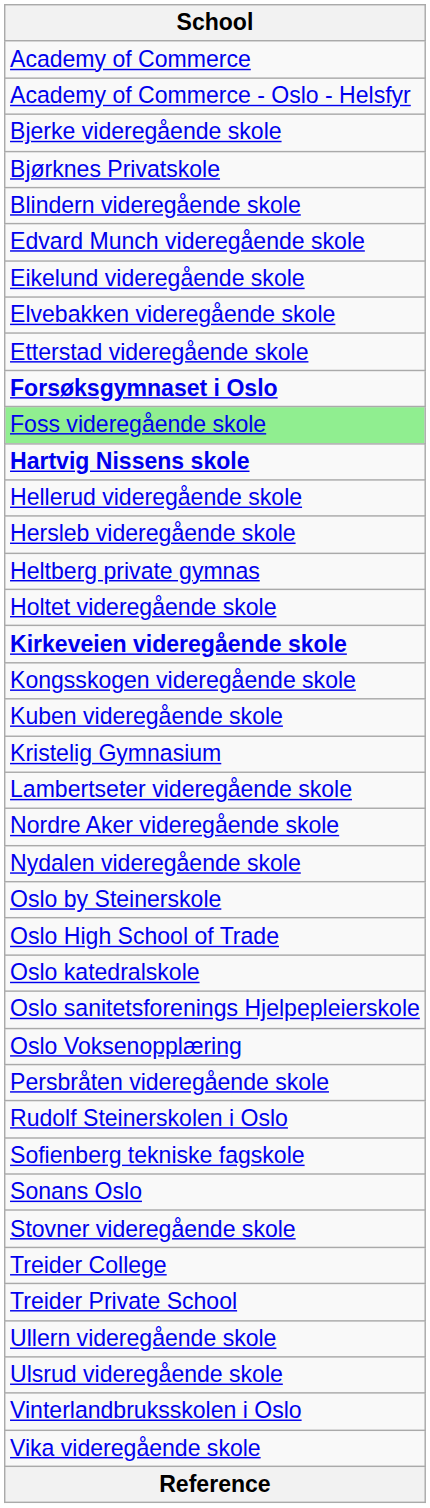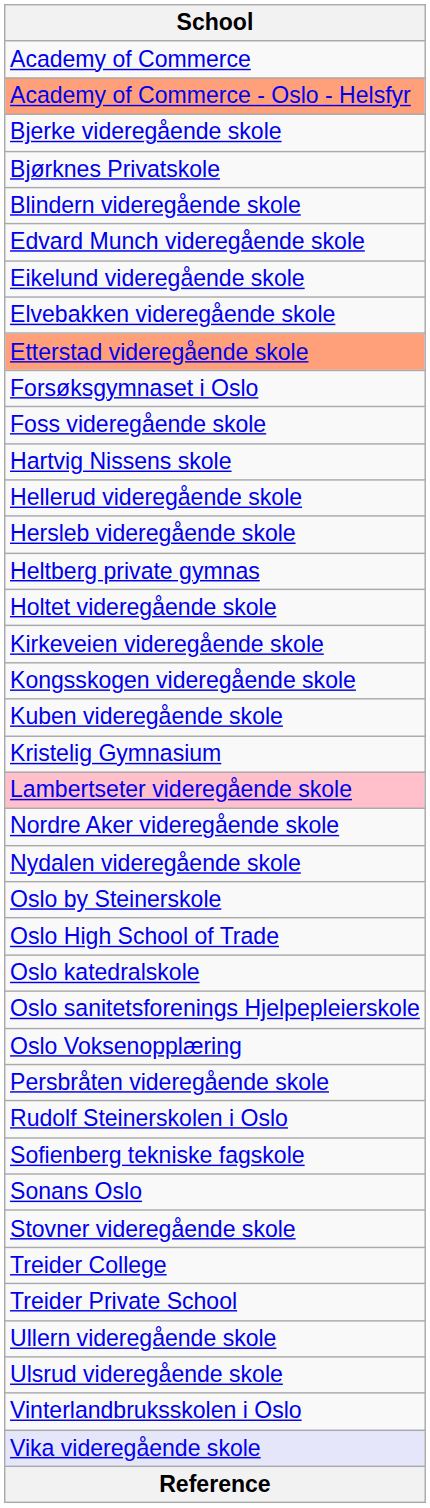(210, 95) no background -> (210, 95) lightsalmon background
(159, 351) no background -> (159, 351) lightsalmon background
(144, 388) bold -> (134, 388) normal
(138, 424) lightgreen background -> (138, 424) no background
(130, 461) bold -> (121, 461) normal
(178, 643) bold -> (167, 643) normal
(181, 790) no background -> (181, 790) pink background
(135, 1447) no background -> (135, 1447) lavender background
